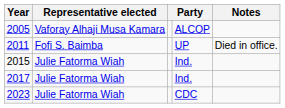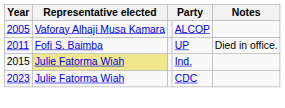(79, 62) no background -> (79, 62) khaki background
- row: (18, 78)
